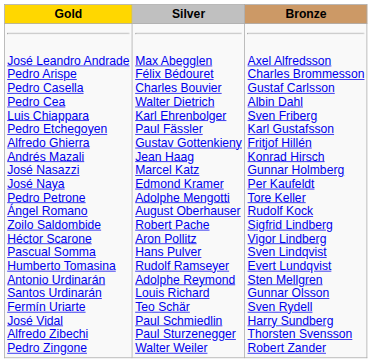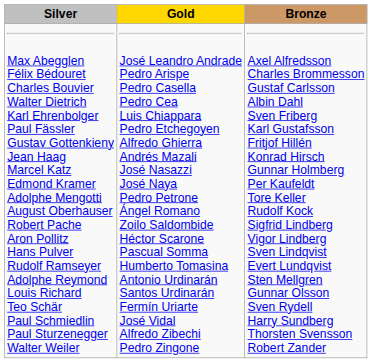columns swapped: (68, 14) <-> (189, 14)
